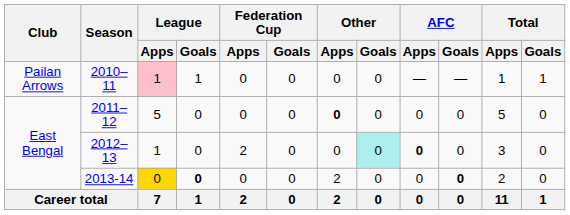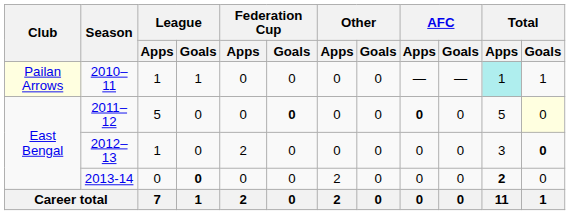(43, 79) no background -> (43, 79) lightyellow background
(157, 79) pink background -> (157, 79) no background
(502, 79) no background -> (502, 79) paleturquoise background
(292, 115) normal -> (292, 115) bold
(337, 115) bold -> (337, 115) normal
(419, 115) normal -> (419, 115) bold
(543, 115) no background -> (543, 115) lightyellow background
(378, 151) paleturquoise background -> (378, 151) no background
(419, 151) bold -> (419, 151) normal
(543, 151) normal -> (543, 151) bold
(157, 179) gold background -> (157, 179) no background
(461, 179) bold -> (461, 179) normal
(502, 179) normal -> (502, 179) bold
